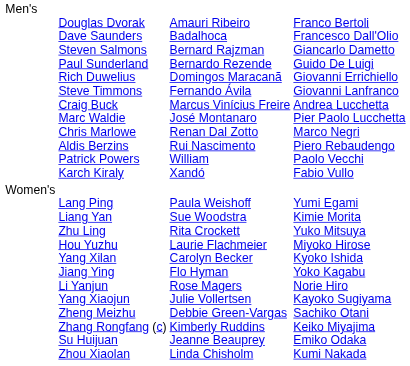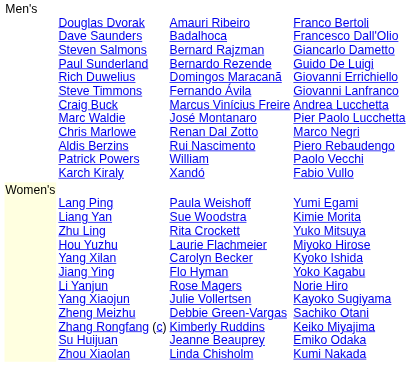(30, 190) no background -> (30, 190) lightyellow background
